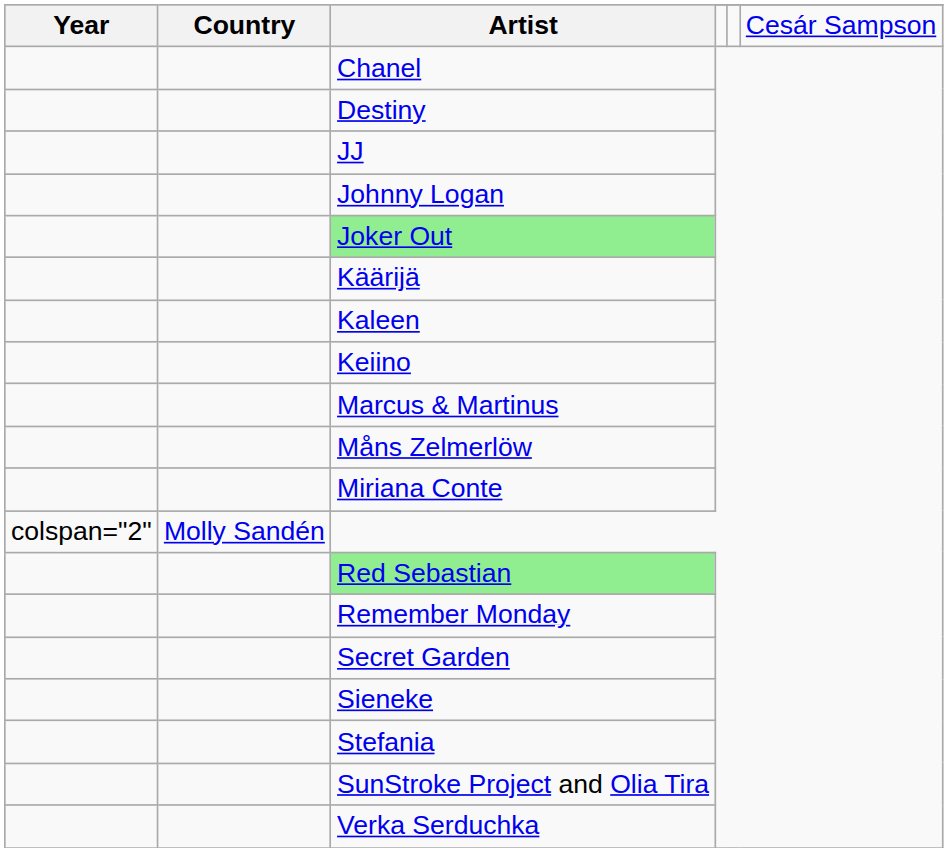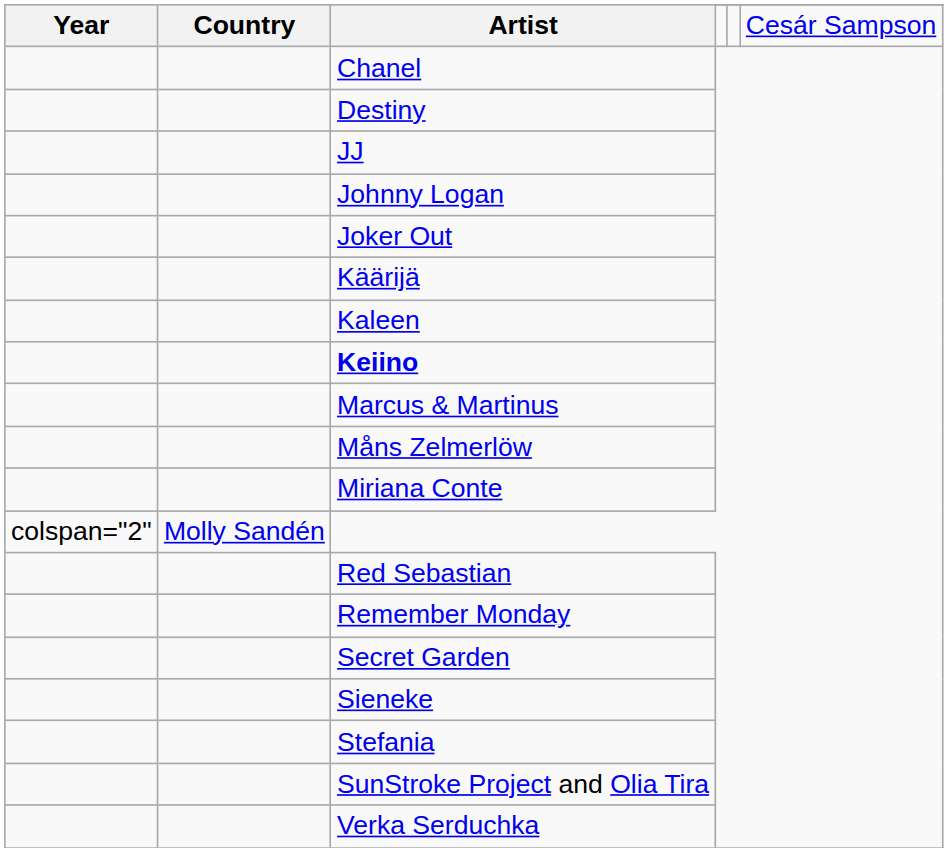(395, 236) lightgreen background -> (395, 236) no background
(374, 362) normal -> (378, 362) bold
(424, 573) lightgreen background -> (424, 573) no background
